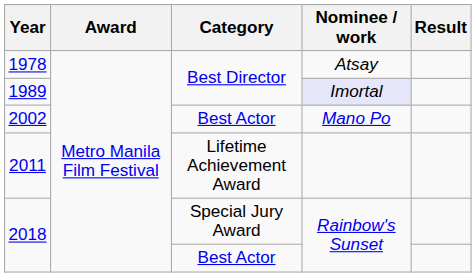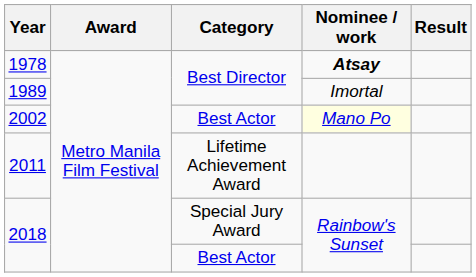(356, 64) normal -> (356, 64) bold
(356, 91) lavender background -> (356, 91) no background
(356, 118) no background -> (356, 118) lightyellow background
